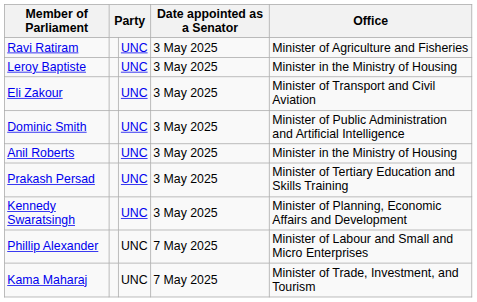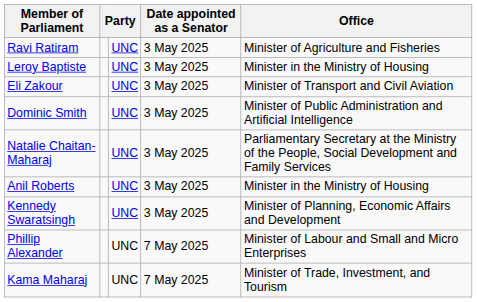+ row: (51, 153)
- row: (51, 180)
